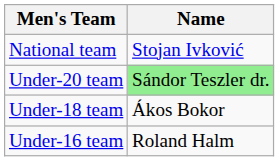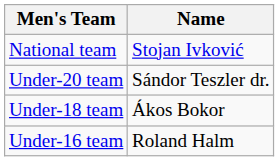(201, 79) lightgreen background -> (201, 79) no background
